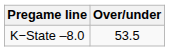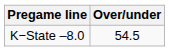(127, 35) 53.5 -> (127, 35) 54.5
